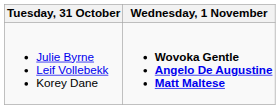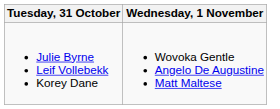(199, 70) bold -> (195, 70) normal
